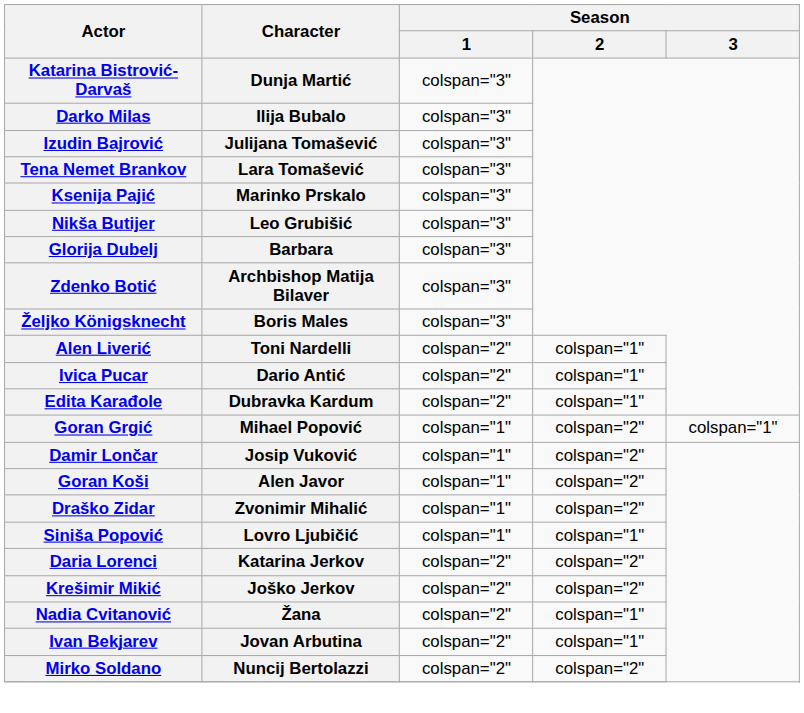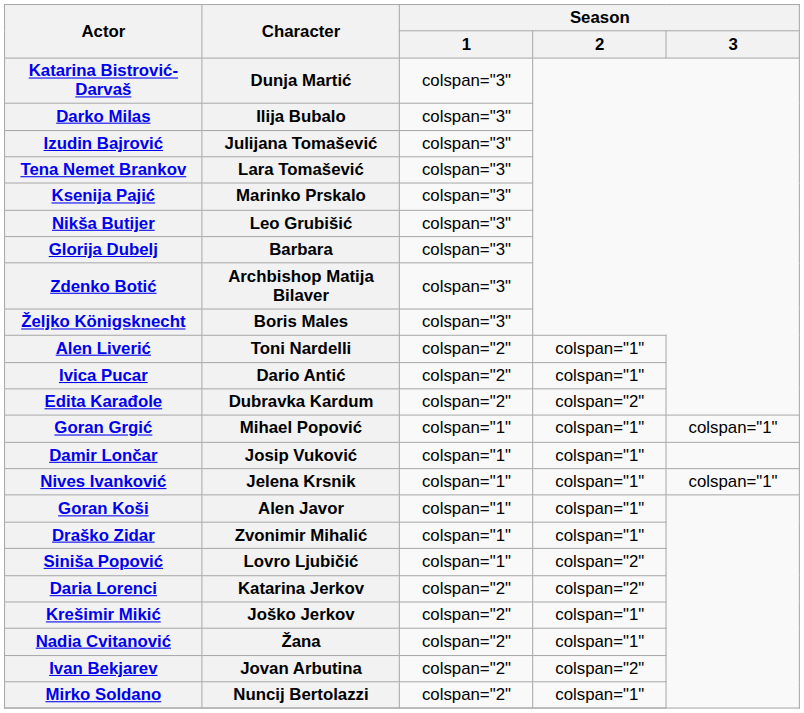(600, 401) colspan="1" -> (600, 401) colspan="2"
(600, 428) colspan="2" -> (600, 428) colspan="1"
(600, 455) colspan="2" -> (600, 455) colspan="1"
+ row: (103, 481)
(600, 481) colspan="2" -> (600, 508) colspan="1"
(600, 508) colspan="2" -> (600, 535) colspan="1"
(600, 535) colspan="1" -> (600, 561) colspan="2"
(600, 588) colspan="2" -> (600, 615) colspan="1"
(600, 641) colspan="1" -> (600, 668) colspan="2"
(600, 668) colspan="2" -> (600, 695) colspan="1"
